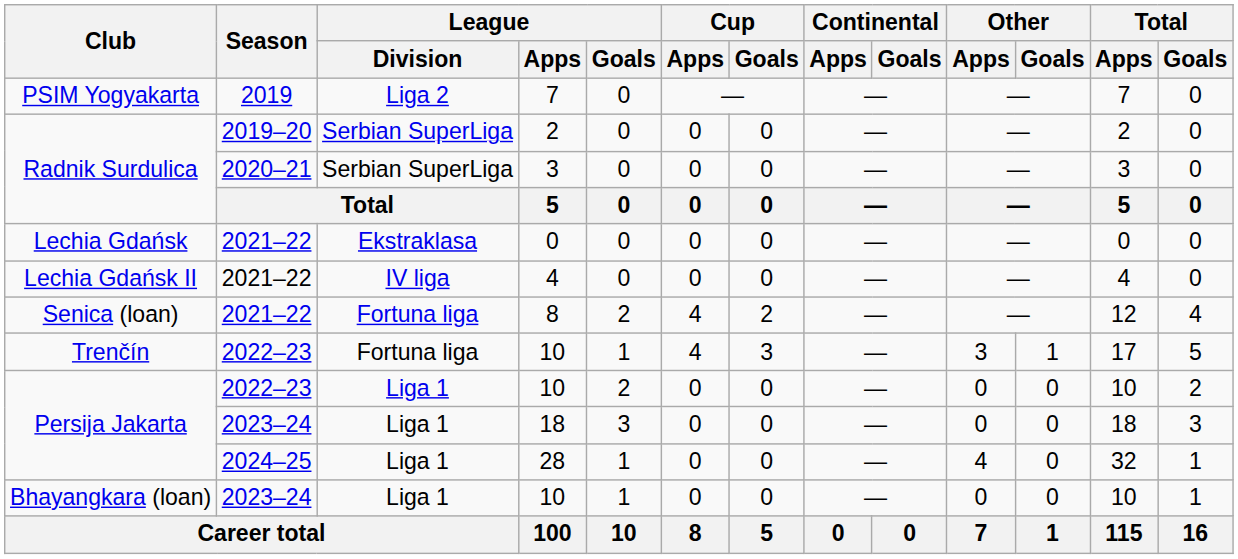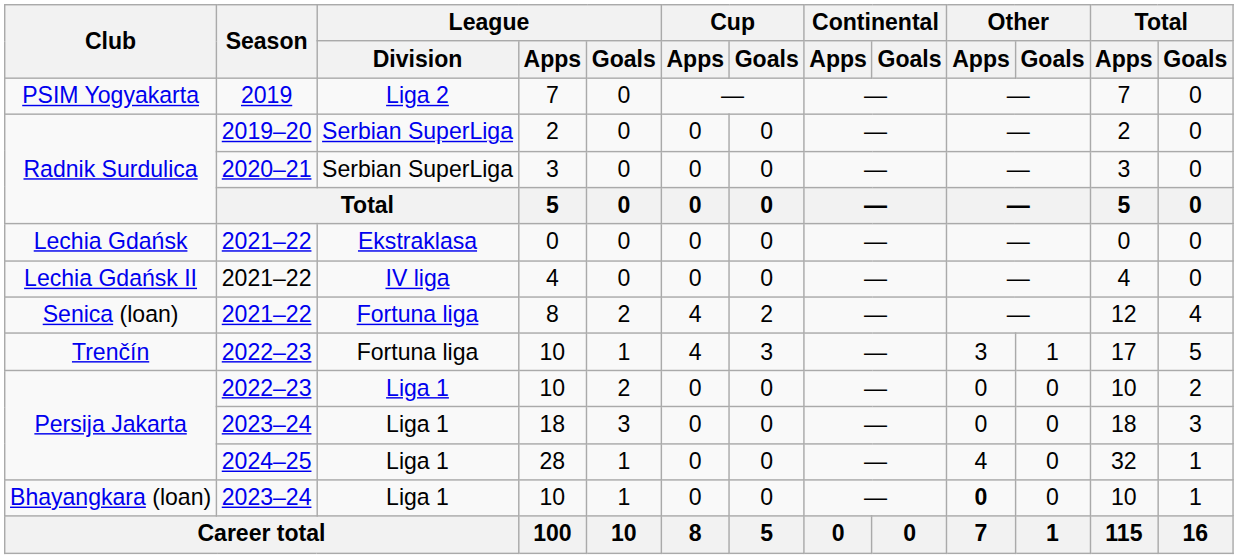(981, 497) normal -> (981, 497) bold
